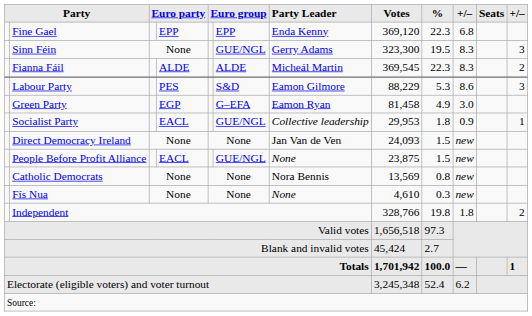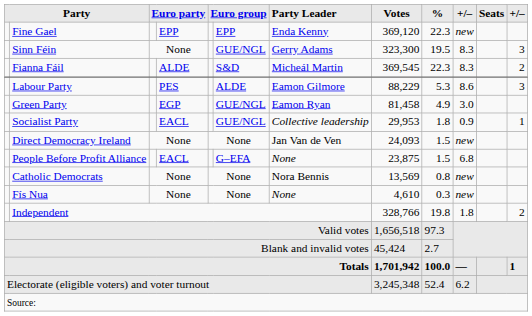(467, 31) 6.8 -> (465, 31) new
(231, 67) ALDE -> (228, 67) S&D
(228, 86) S&D -> (231, 86) ALDE
(233, 104) G–EFA -> (241, 104) GUE/NGL
(241, 158) GUE/NGL -> (233, 158) G–EFA
(465, 158) new -> (467, 158) 6.8
